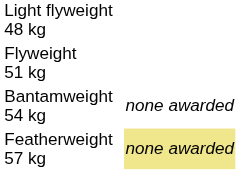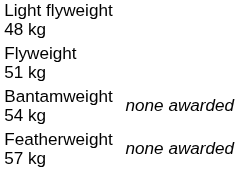(180, 148) khaki background -> (180, 148) no background
